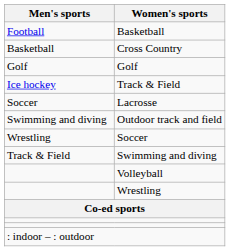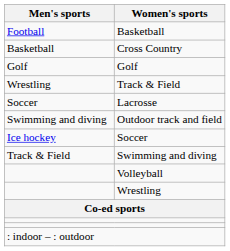(31, 84) Ice hockey -> (29, 84) Wrestling
(29, 137) Wrestling -> (31, 137) Ice hockey
